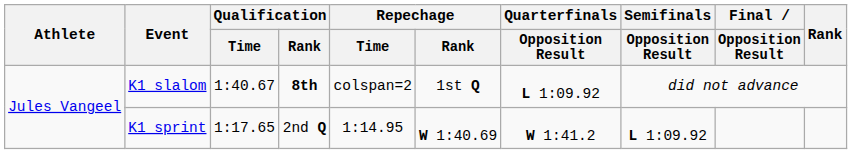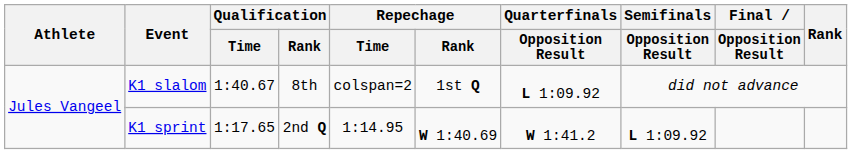(304, 86) bold -> (304, 86) normal
